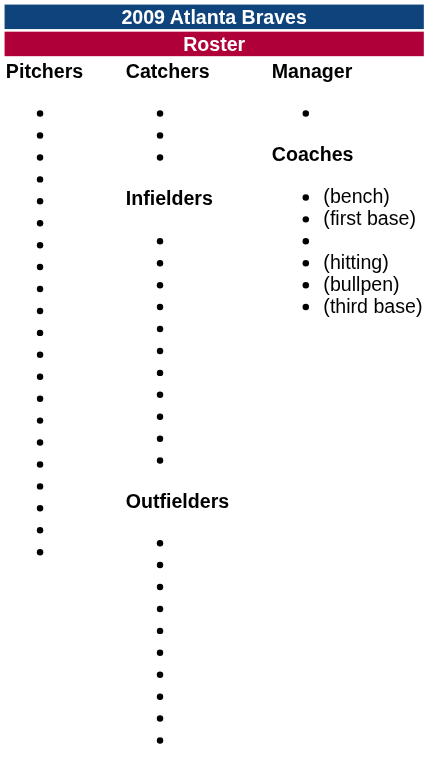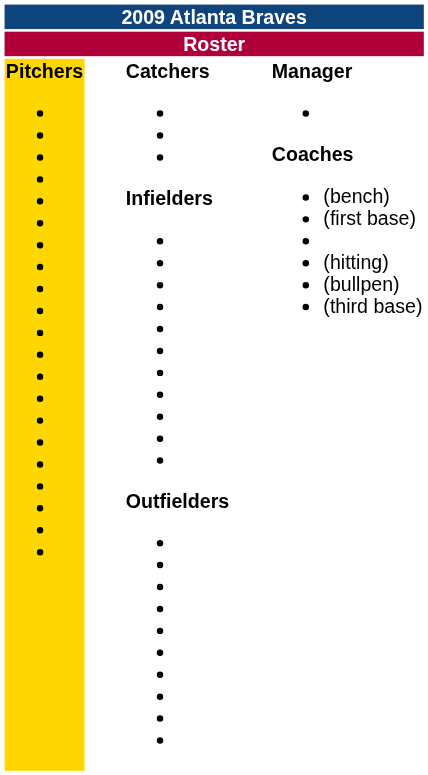(45, 311) no background -> (45, 311) gold background
